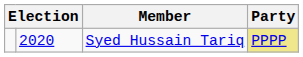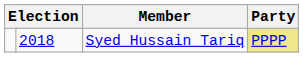(37, 40) 2020 -> (37, 40) 2018
